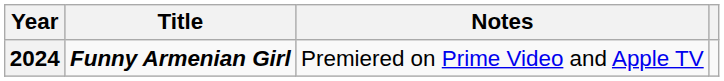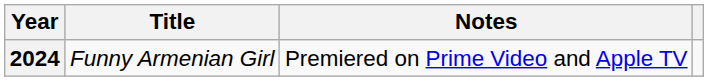(180, 57) bold -> (172, 57) normal
